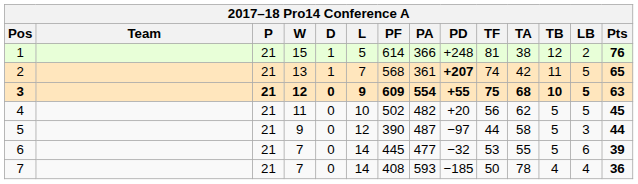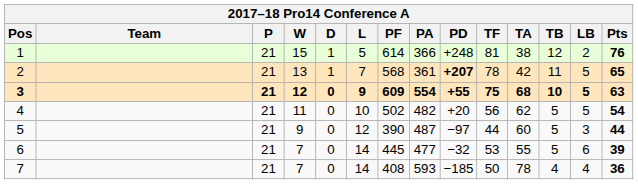(492, 72) 74 -> (492, 72) 78
(617, 111) 45 -> (617, 111) 54
(523, 130) 58 -> (523, 130) 60
